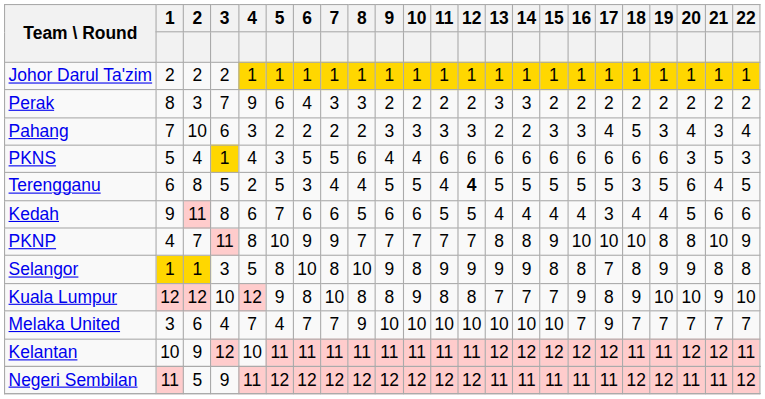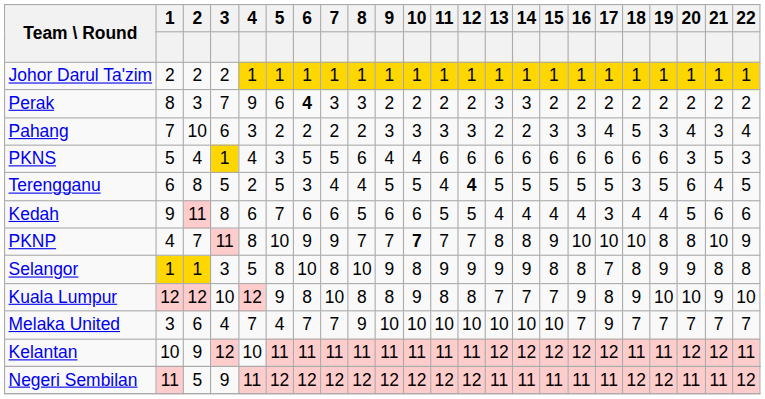(307, 103) normal -> (307, 103) bold
(417, 241) normal -> (417, 241) bold
